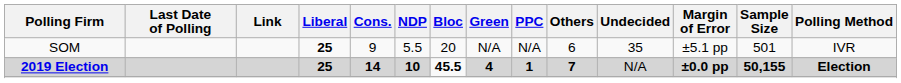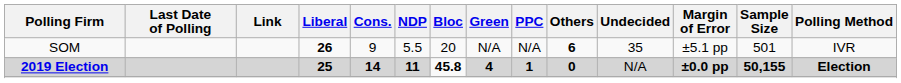(325, 48) 25 -> (325, 48) 26
(572, 48) normal -> (572, 48) bold
(412, 67) 10 -> (412, 67) 11
(448, 67) 45.5 -> (448, 67) 45.8
(572, 67) 7 -> (572, 67) 0
